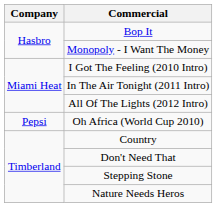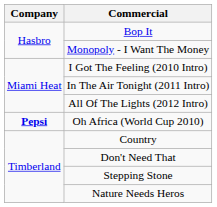(34, 121) normal -> (34, 121) bold
